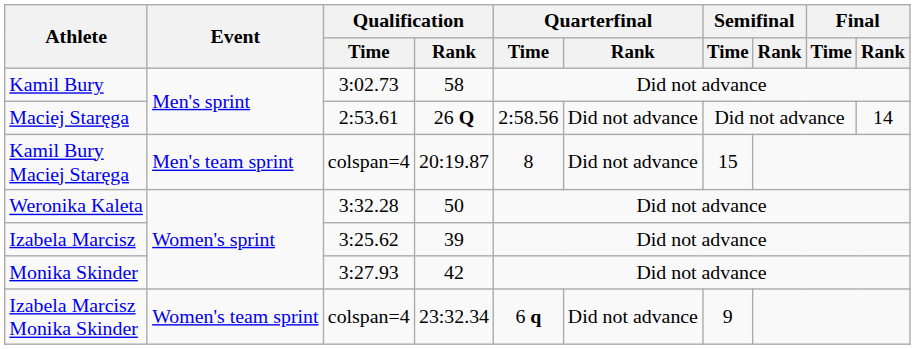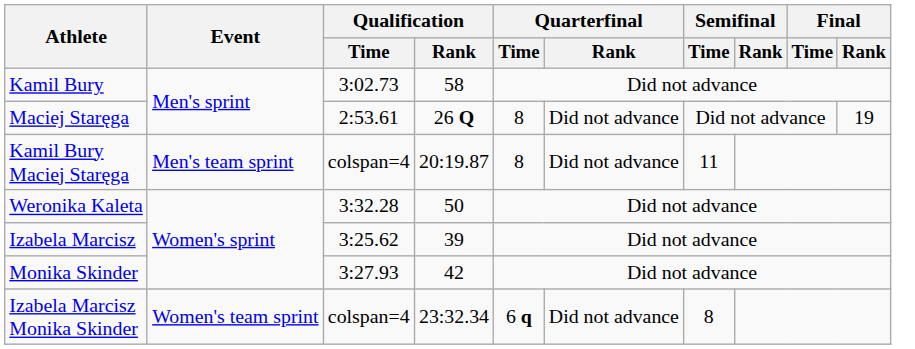(528, 117) 2:58.56 -> (519, 117) 8
(883, 117) 14 -> (864, 117) 19
(728, 162) 15 -> (709, 162) 11
(728, 316) 9 -> (709, 316) 8
